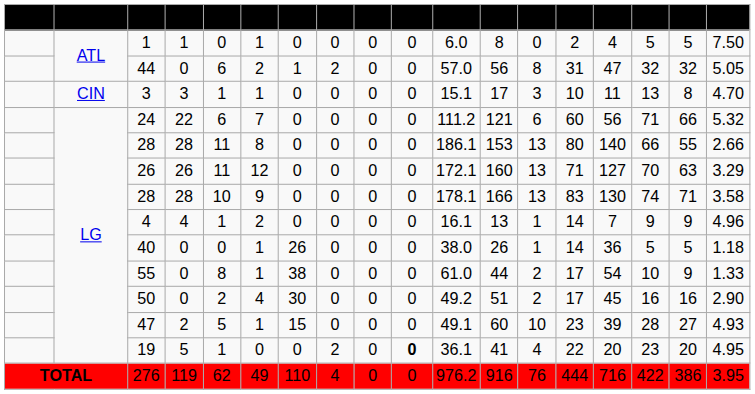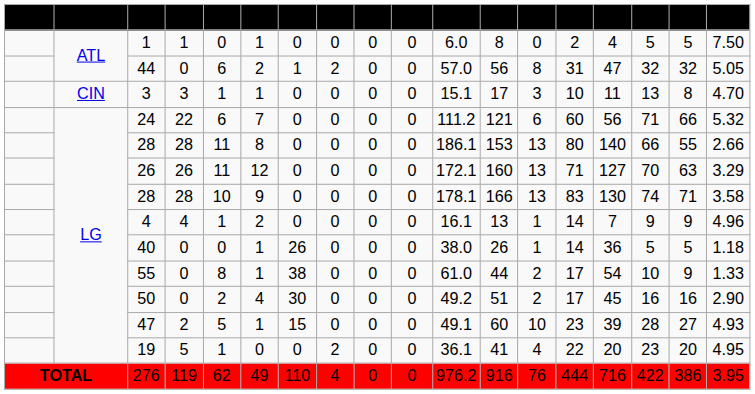(412, 350) bold -> (412, 350) normal
